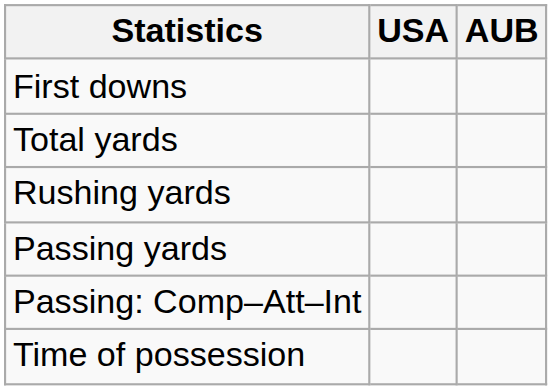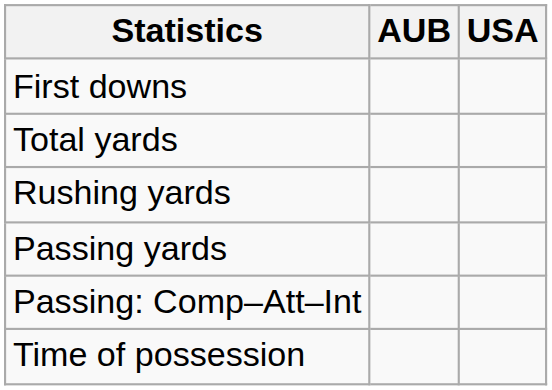columns swapped: (413, 31) <-> (502, 31)
